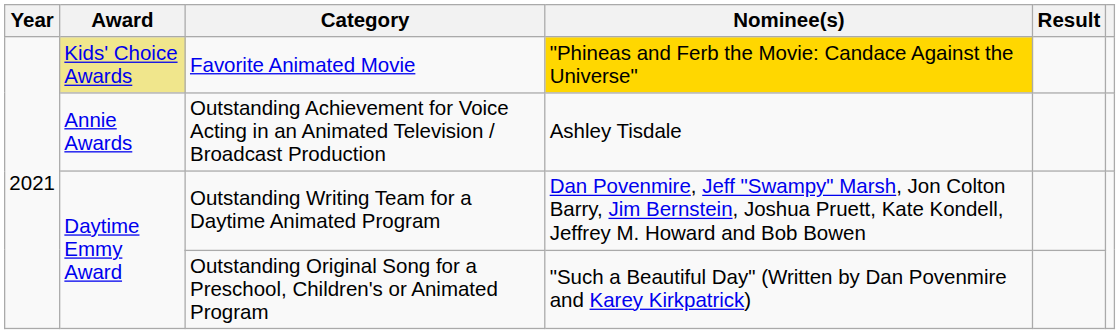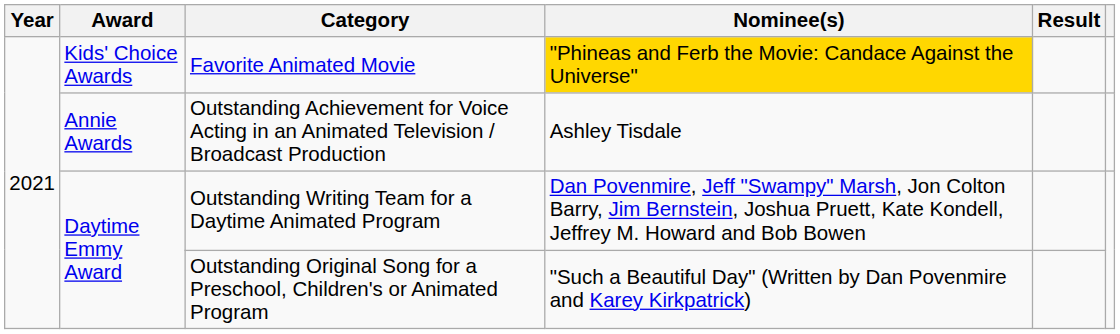(121, 64) khaki background -> (121, 64) no background
